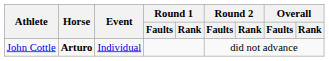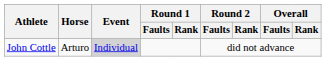(77, 47) bold -> (75, 47) normal
(119, 47) no background -> (116, 47) lightgrey background
